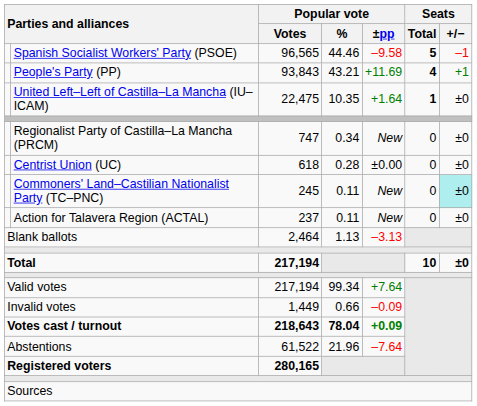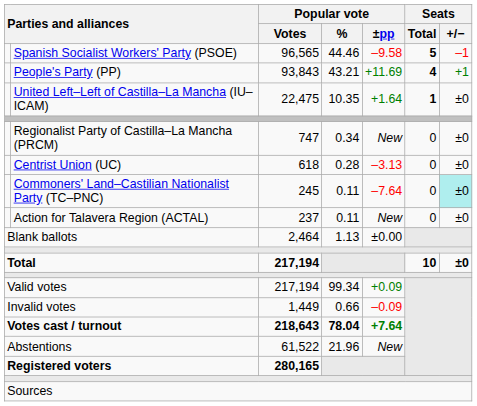(387, 164) ±0.00 -> (387, 164) –3.13
(390, 191) New -> (387, 191) –7.64
(387, 237) –3.13 -> (387, 237) ±0.00
(387, 287) +7.64 -> (387, 287) +0.09
(387, 326) +0.09 -> (387, 326) +7.64
(387, 346) –7.64 -> (390, 346) New
